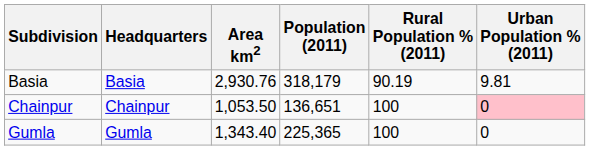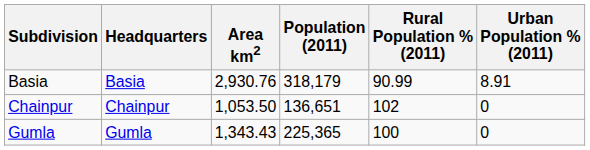(393, 82) 90.19 -> (393, 82) 90.99
(496, 82) 9.81 -> (496, 82) 8.91
(386, 107) 100 -> (386, 107) 102
(485, 107) pink background -> (485, 107) no background
(245, 132) 1,343.40 -> (245, 132) 1,343.43
